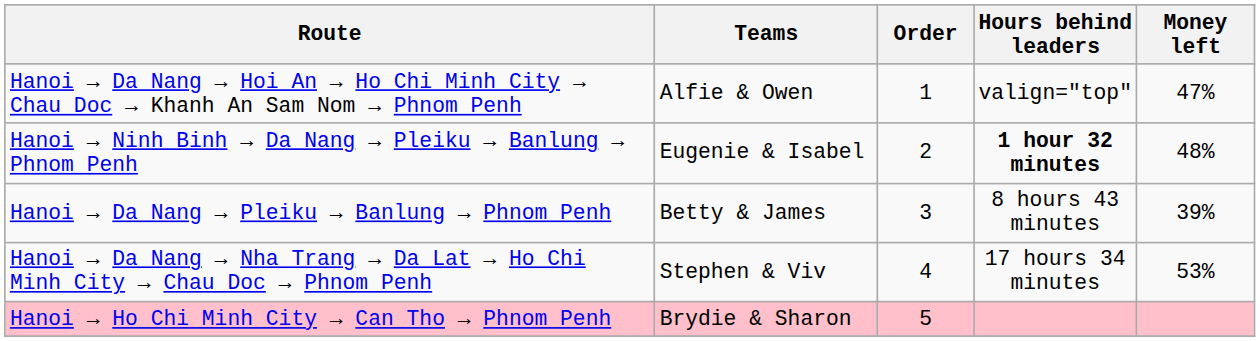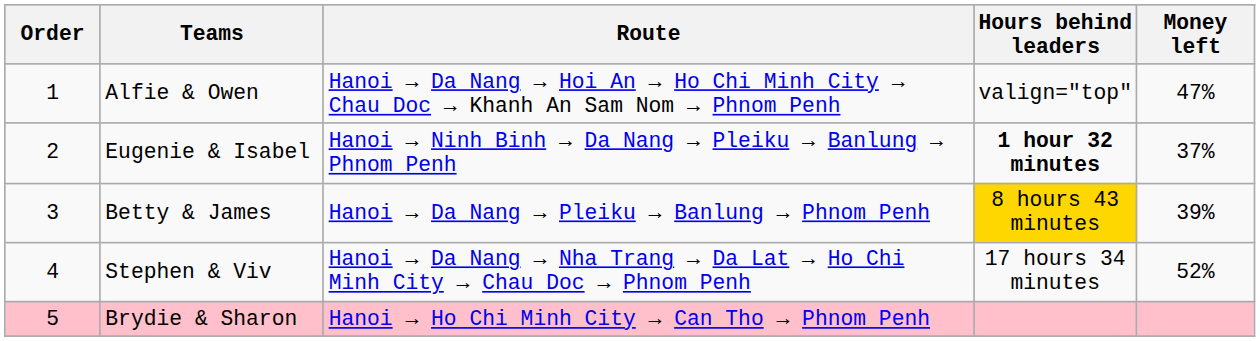columns swapped: (926, 34) <-> (330, 34)
(1195, 153) 48% -> (1195, 153) 37%
(1055, 213) no background -> (1055, 213) gold background
(1195, 272) 53% -> (1195, 272) 52%
